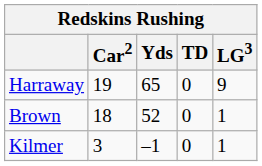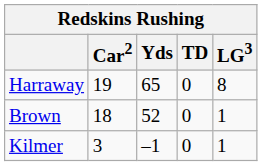(222, 85) 9 -> (222, 85) 8
